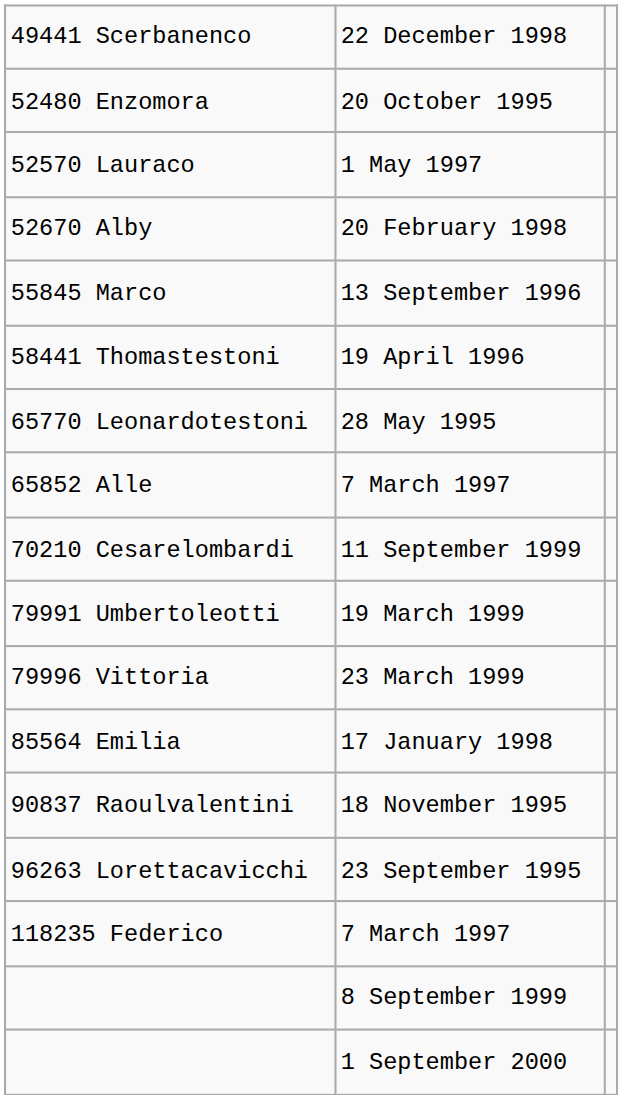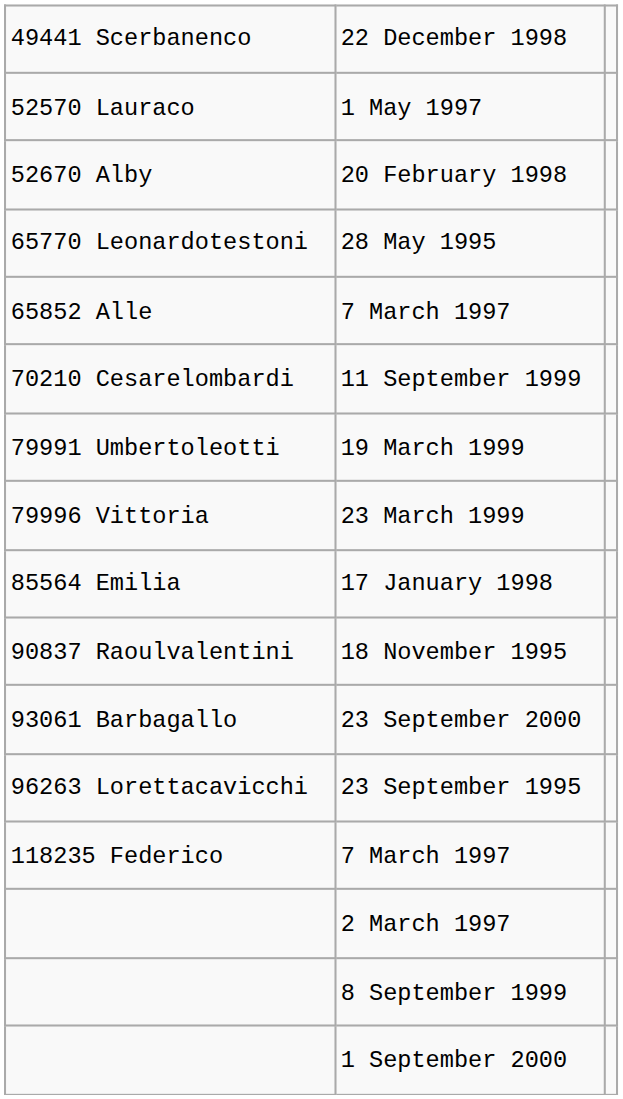- row: (110, 101)
- row: (89, 293)
- row: (145, 357)
+ row: (124, 720)
+ row: (170, 924)
